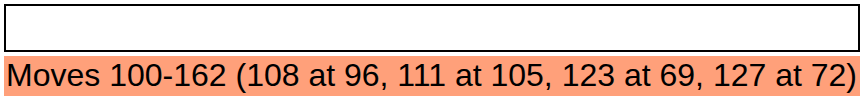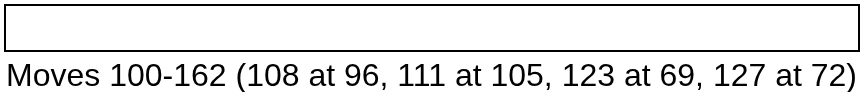(432, 75) lightsalmon background -> (432, 75) no background
